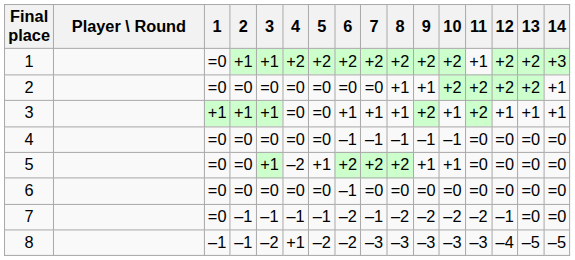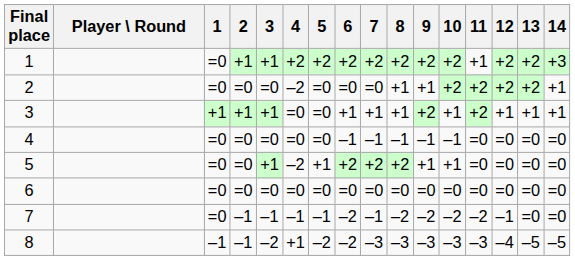(296, 87) =0 -> (296, 87) –2
(348, 191) –1 -> (348, 191) =0
